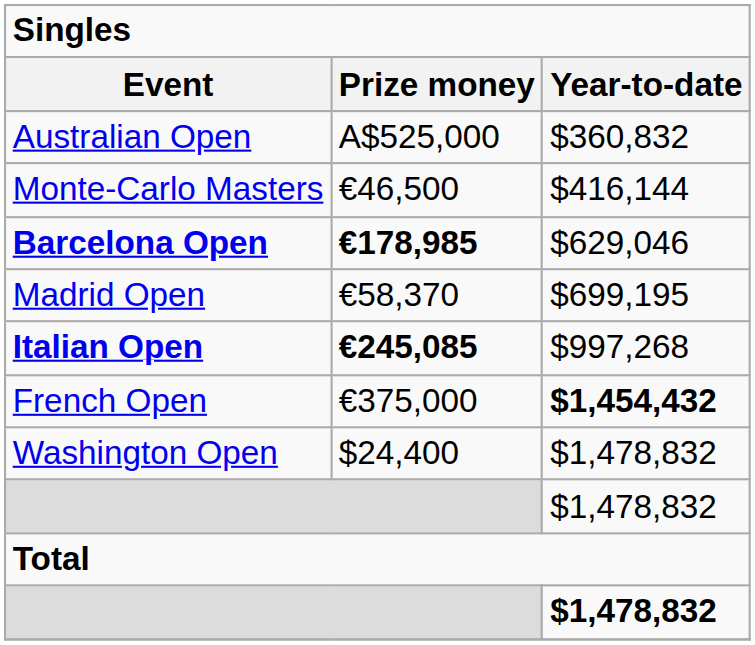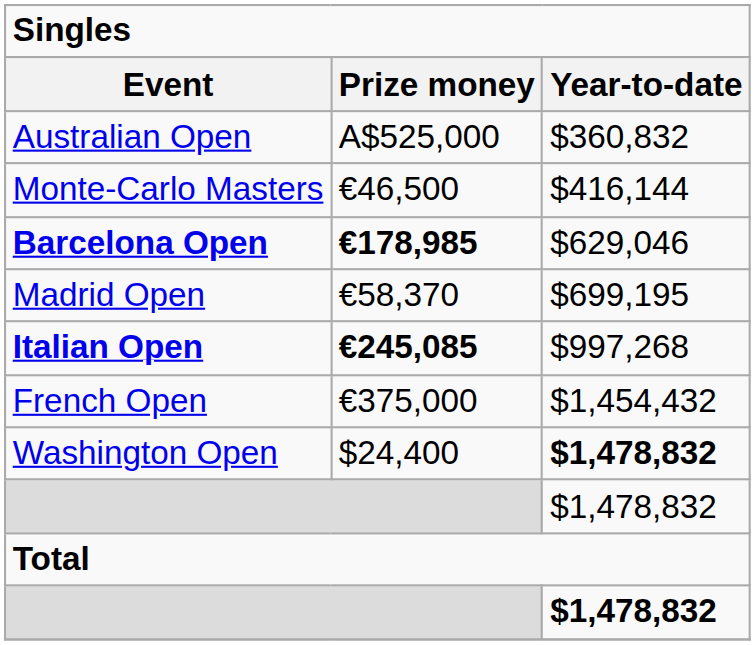(633, 400) bold -> (633, 400) normal
(633, 453) normal -> (633, 453) bold
